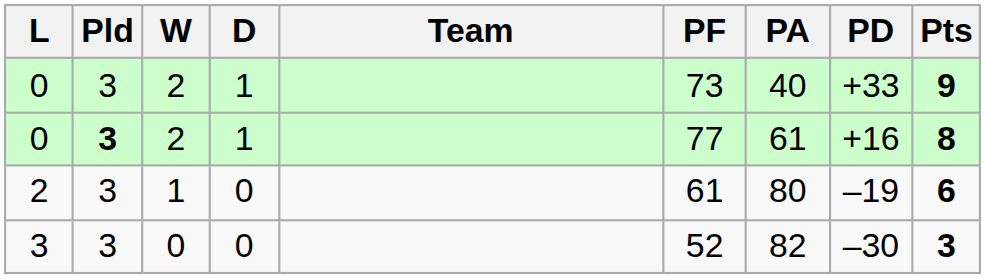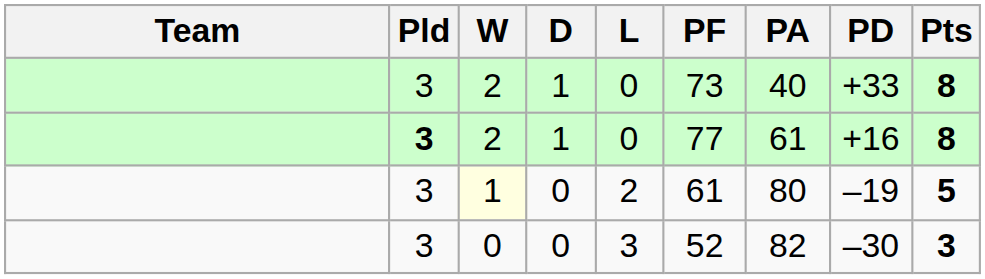columns swapped: (471, 31) <-> (39, 31)
(947, 84) 9 -> (947, 84) 8
(176, 191) no background -> (492, 191) lightyellow background
(947, 191) 6 -> (947, 191) 5
